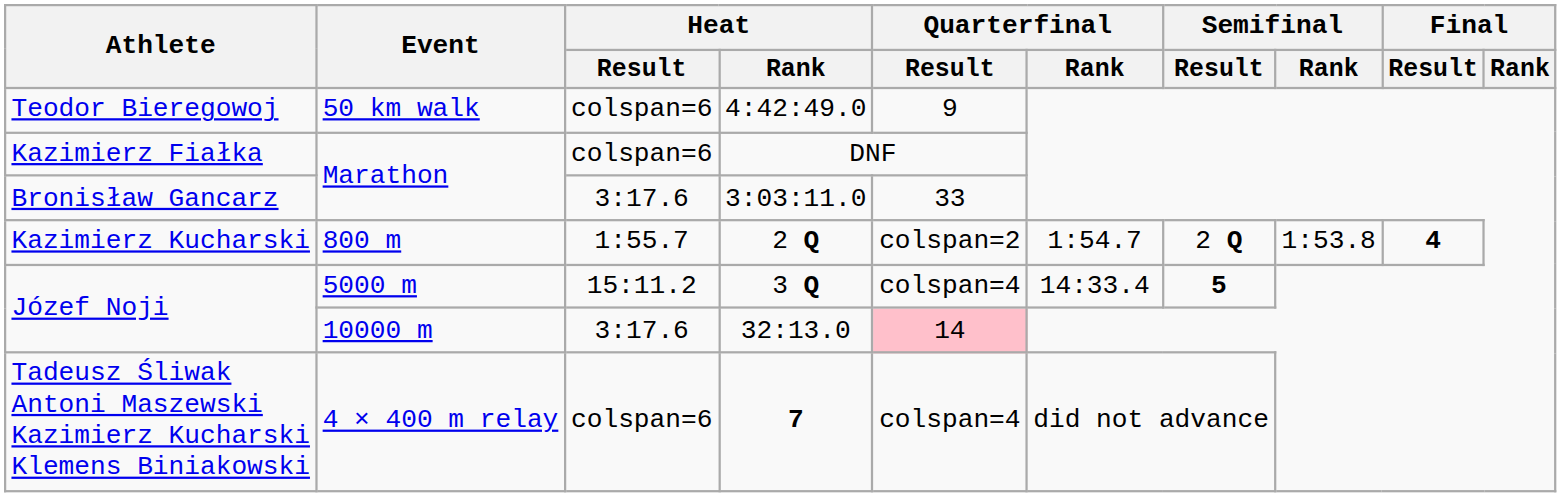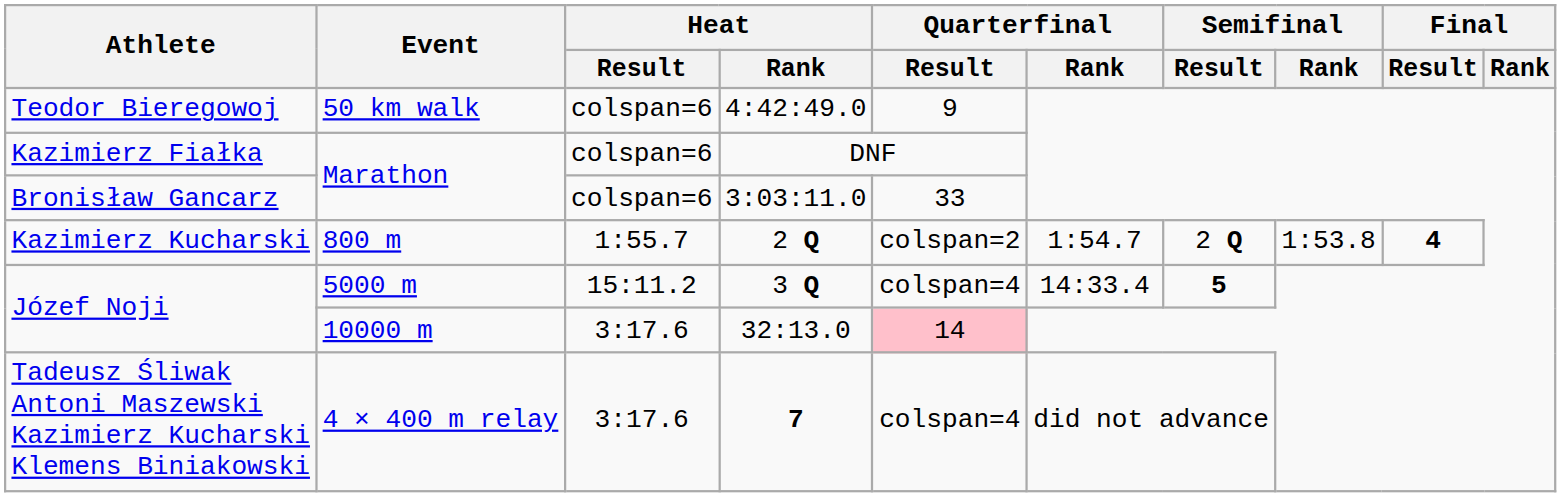(642, 198) 3:17.6 -> (642, 198) colspan=6
(642, 421) colspan=6 -> (642, 421) 3:17.6
